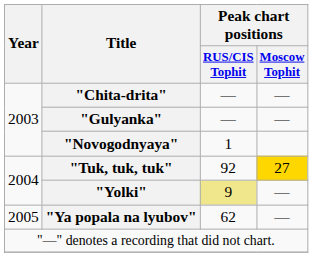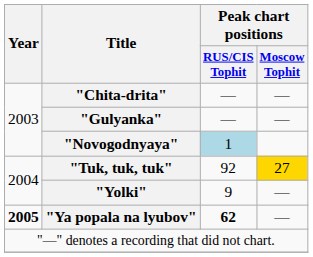(228, 143) no background -> (228, 143) lightblue background
(228, 192) khaki background -> (228, 192) no background
(23, 216) normal -> (23, 216) bold
(228, 216) normal -> (228, 216) bold
